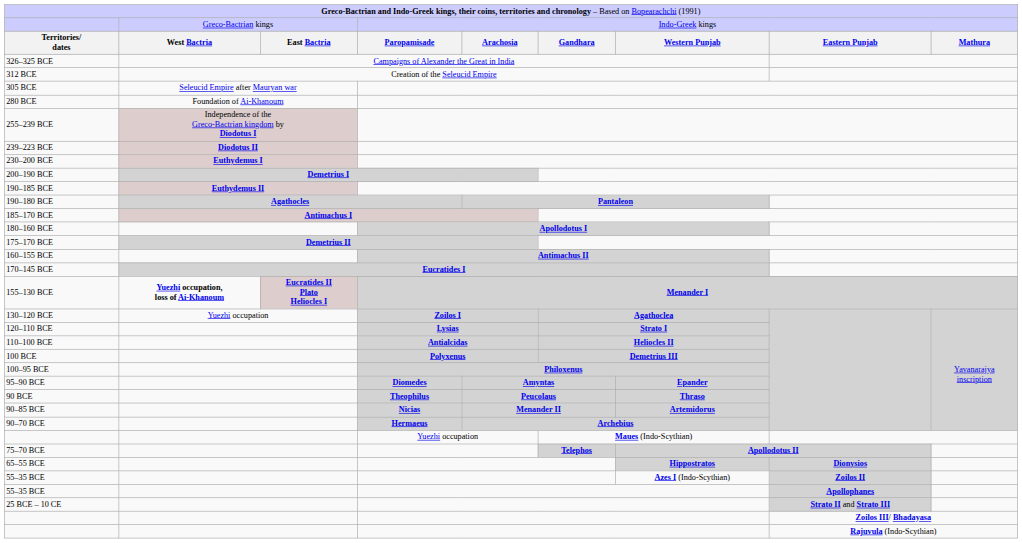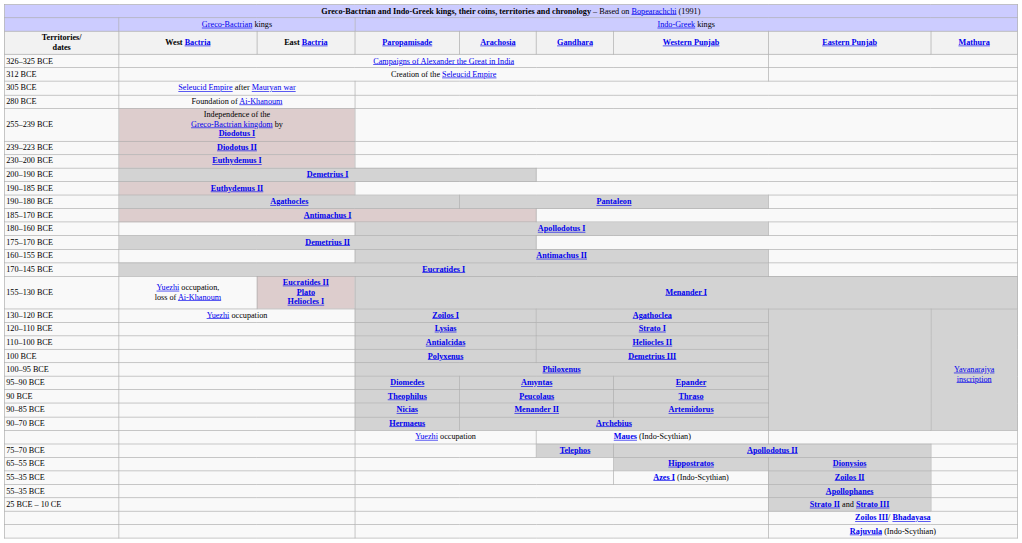(189, 292) bold -> (188, 292) normal
